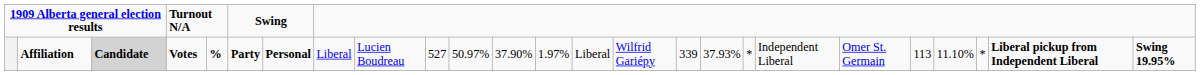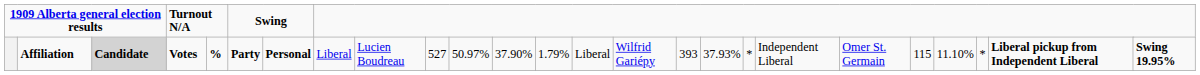(554, 53) 1.97% -> (554, 53) 1.79%
(688, 53) 339 -> (688, 53) 393
(922, 53) 113 -> (922, 53) 115
